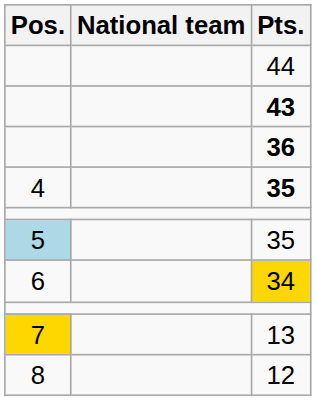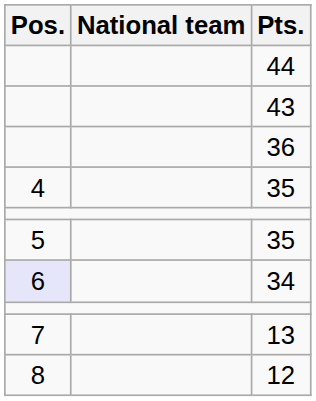(281, 107) bold -> (281, 107) normal
(281, 147) bold -> (281, 147) normal
(281, 188) bold -> (281, 188) normal
(38, 241) lightblue background -> (38, 241) no background
(38, 281) no background -> (38, 281) lavender background
(281, 281) gold background -> (281, 281) no background
(38, 334) gold background -> (38, 334) no background
